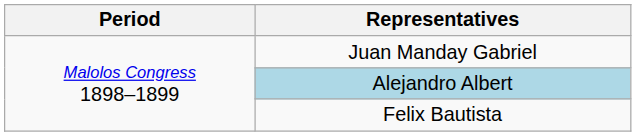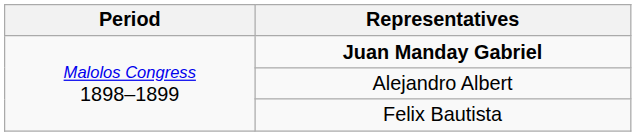(443, 51) normal -> (443, 51) bold
(443, 83) lightblue background -> (443, 83) no background
